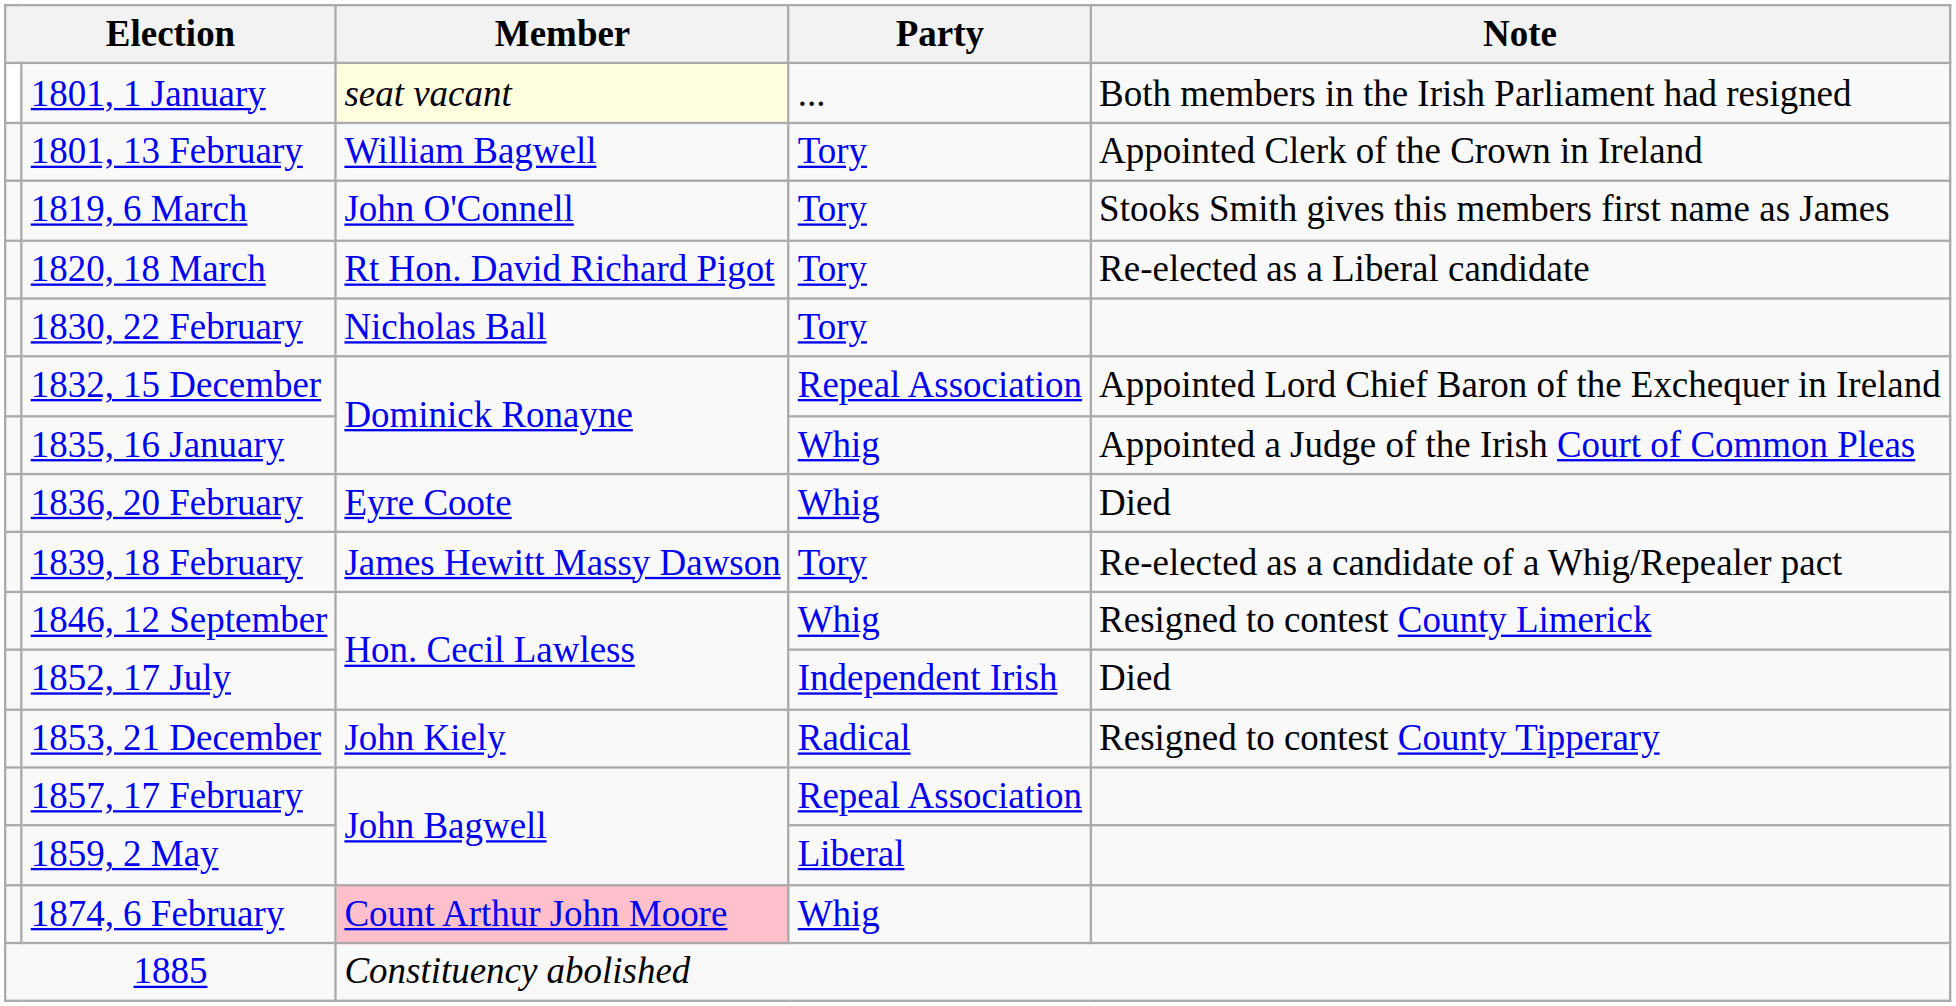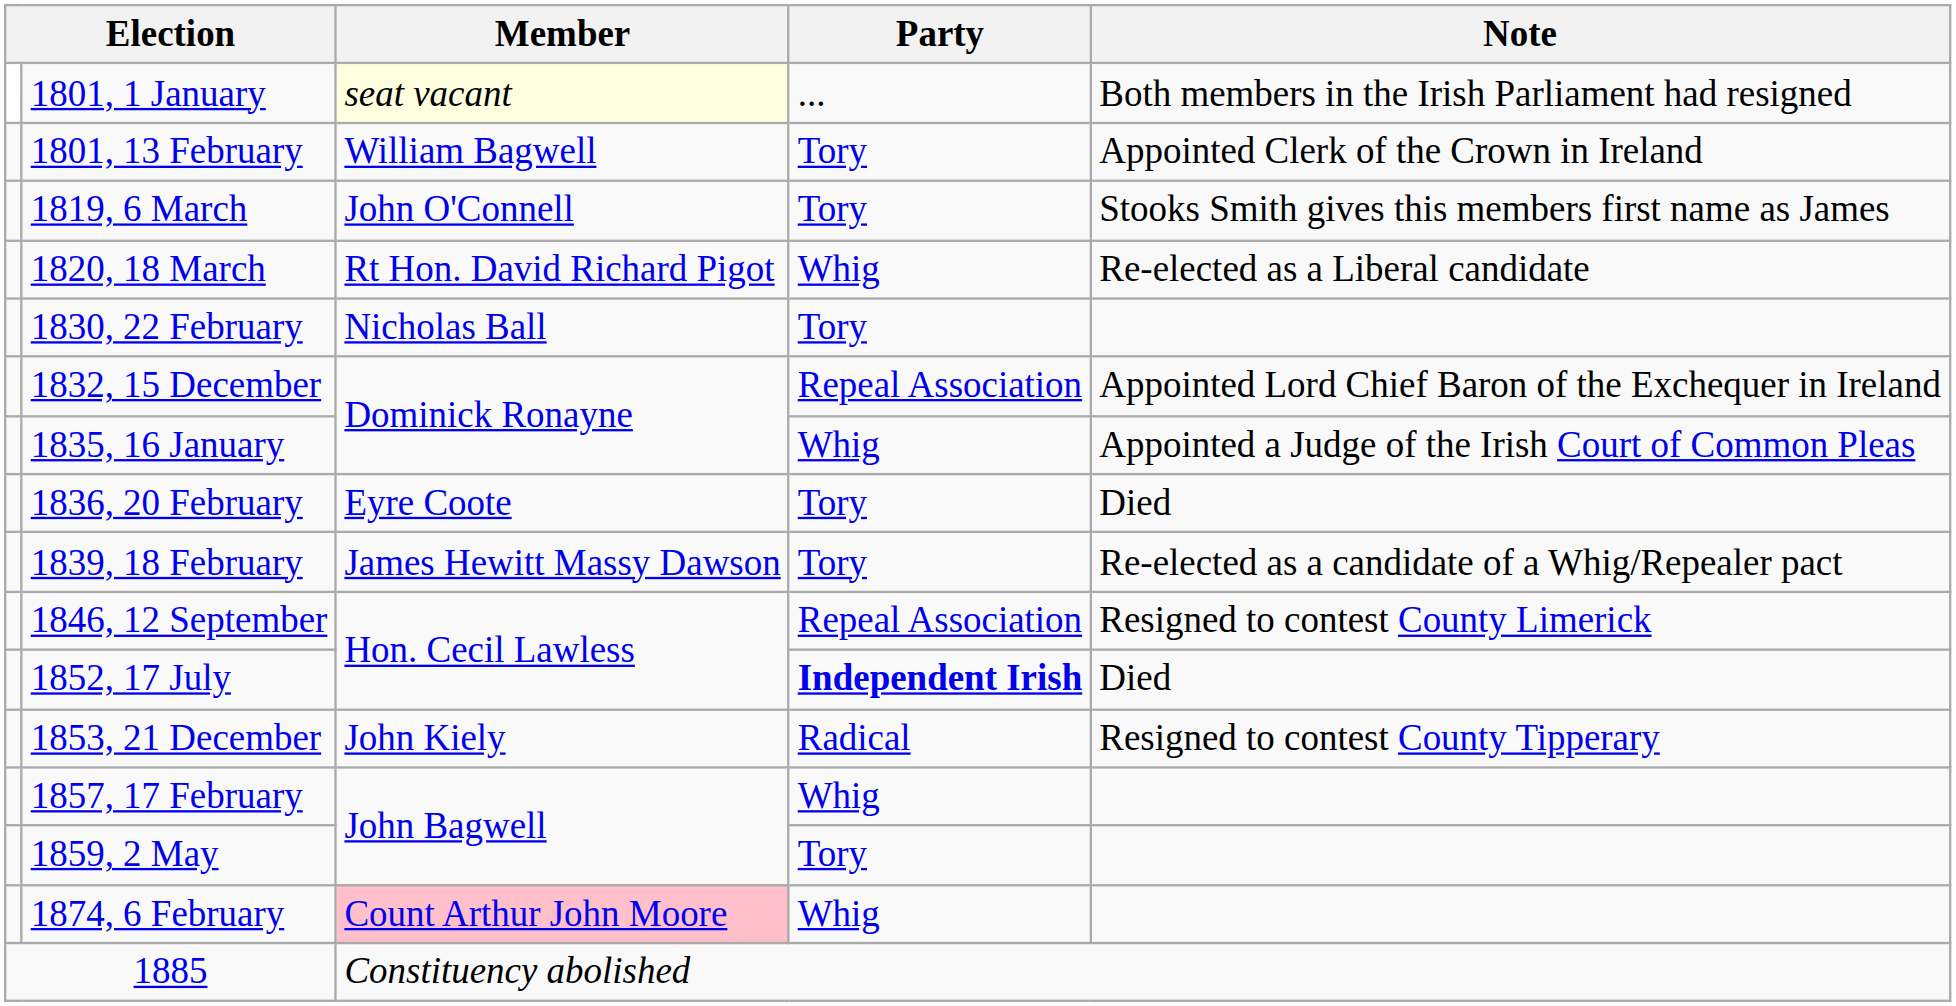(832, 268) Tory -> (839, 268) Whig
(839, 502) Whig -> (832, 502) Tory
(839, 619) Whig -> (940, 619) Repeal Association
(928, 678) normal -> (940, 678) bold
(940, 795) Repeal Association -> (839, 795) Whig
(851, 854) Liberal -> (832, 854) Tory
